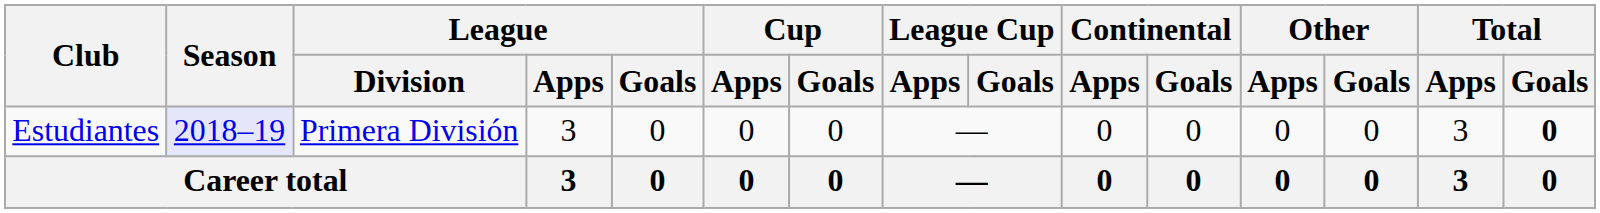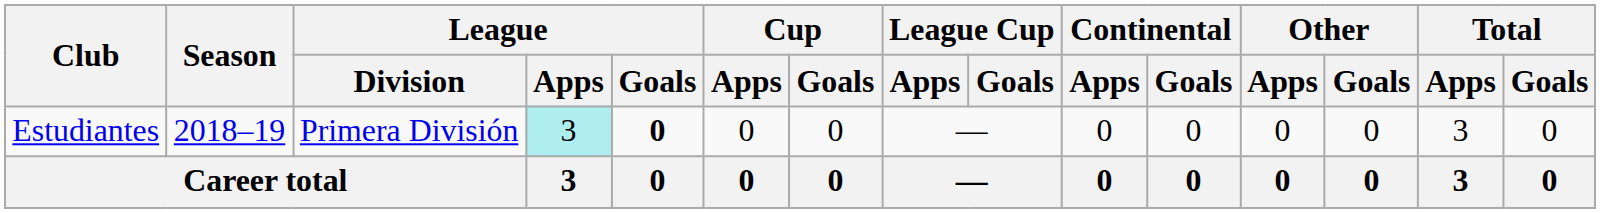(230, 130) lavender background -> (230, 130) no background
(568, 130) no background -> (568, 130) paleturquoise background
(657, 130) normal -> (657, 130) bold
(1550, 130) bold -> (1550, 130) normal
